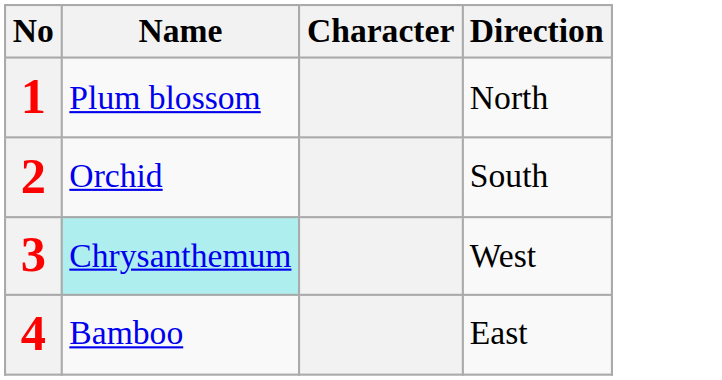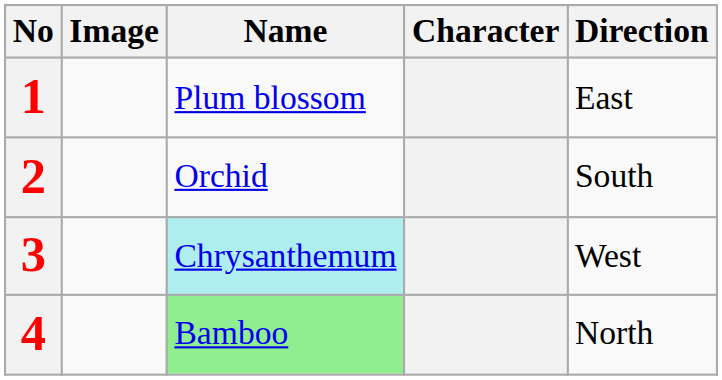+ column: (114, 31)
(509, 97) North -> (604, 97) East
(126, 334) no background -> (231, 334) lightgreen background
(499, 334) East -> (614, 334) North
